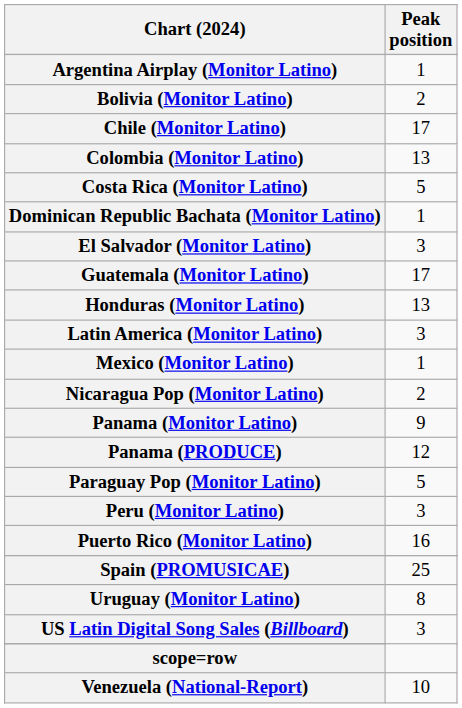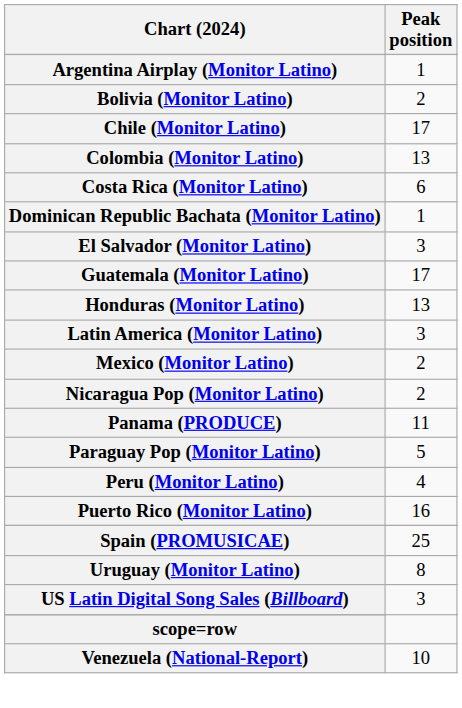(421, 187) 5 -> (421, 187) 6
(421, 363) 1 -> (421, 363) 2
- row: (195, 422)
(421, 452) 12 -> (421, 422) 11
(421, 511) 3 -> (421, 481) 4
